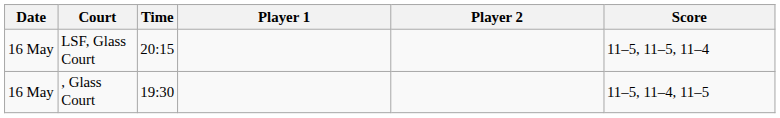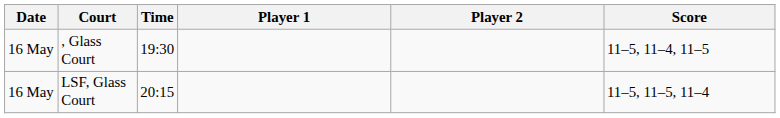rows swapped: (81, 92) <-> (94, 50)
